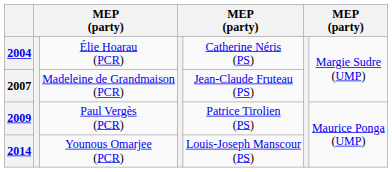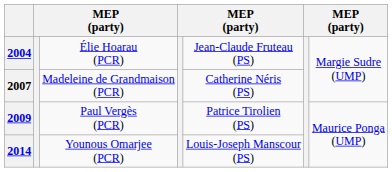(243, 53) Catherine Néris (PS) -> (243, 53) Jean-Claude Fruteau (PS)
(243, 85) Jean-Claude Fruteau (PS) -> (243, 85) Catherine Néris (PS)
